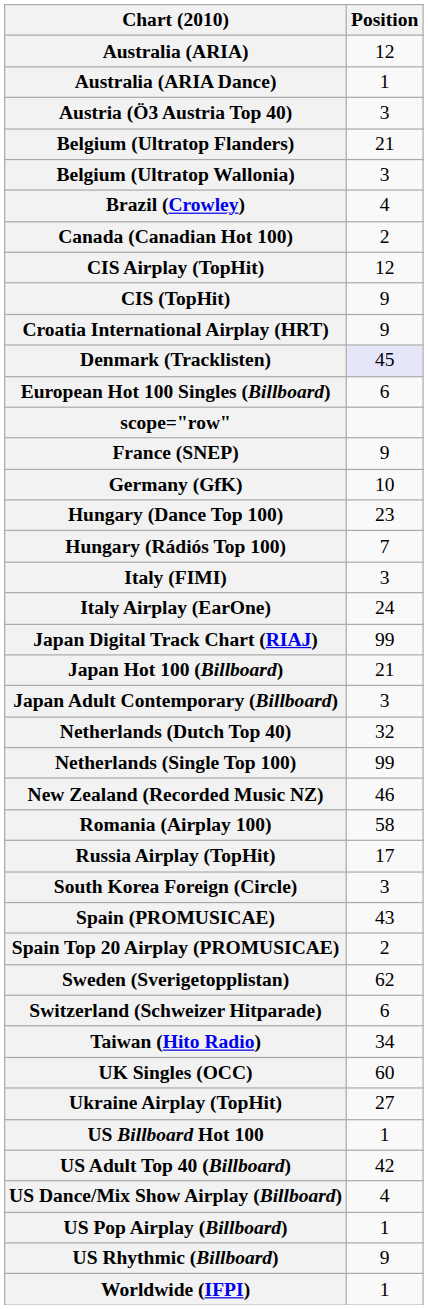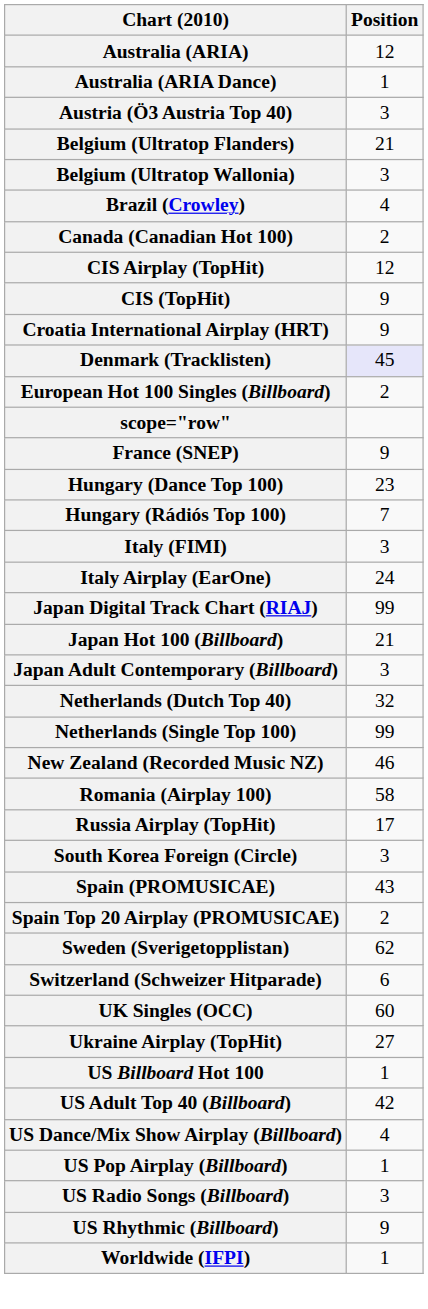(385, 391) 6 -> (385, 391) 2
- row: (176, 484)
- row: (176, 1041)
+ row: (176, 1196)
